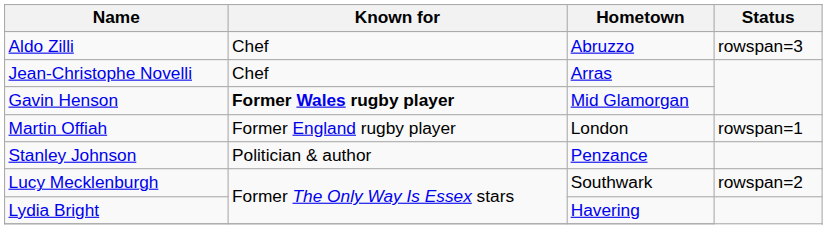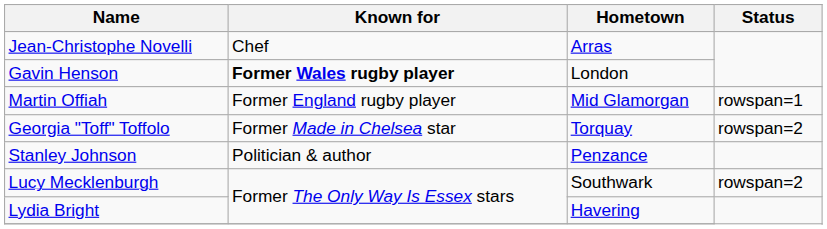- row: (41, 45)
(630, 100) Mid Glamorgan -> (599, 73) London
(599, 127) London -> (630, 100) Mid Glamorgan
+ row: (89, 127)
